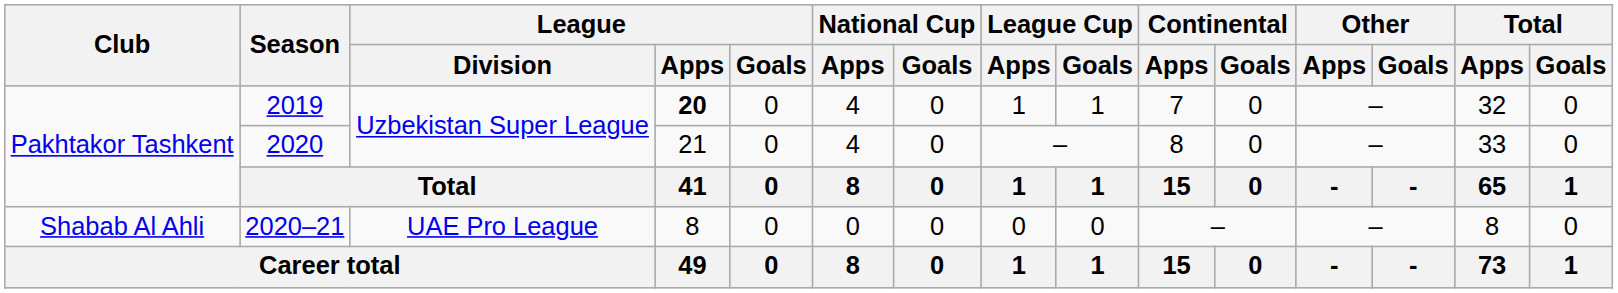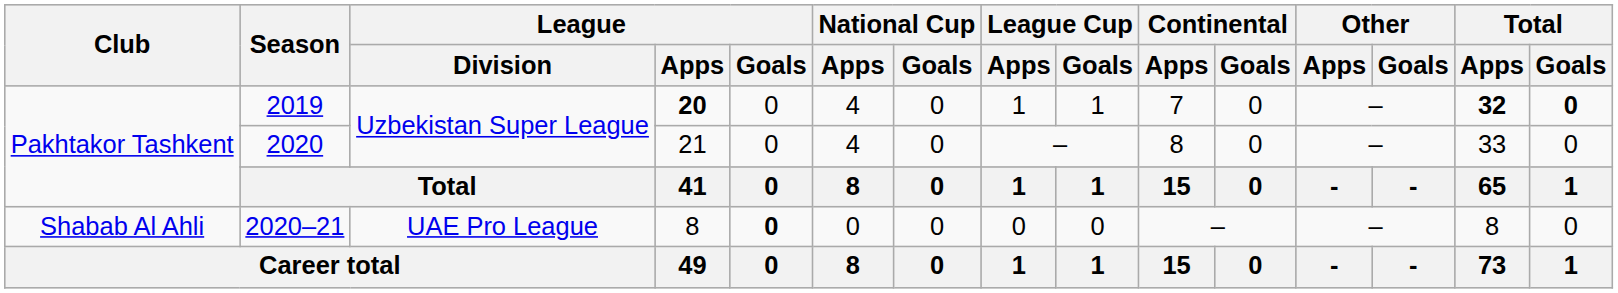(1492, 105) normal -> (1492, 105) bold
(1571, 105) normal -> (1571, 105) bold
(771, 226) normal -> (771, 226) bold
